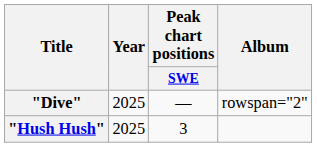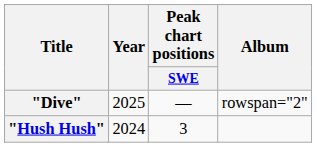(129, 128) 2025 -> (129, 128) 2024
